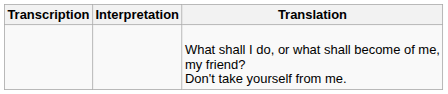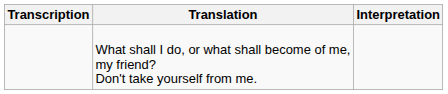columns swapped: (137, 14) <-> (312, 14)
